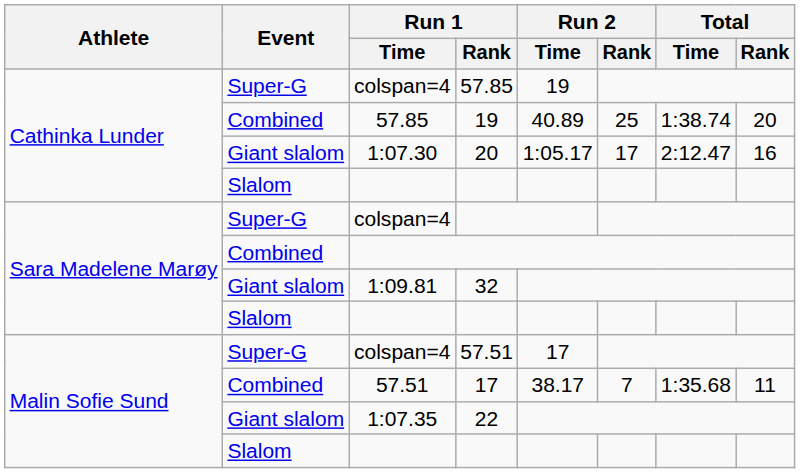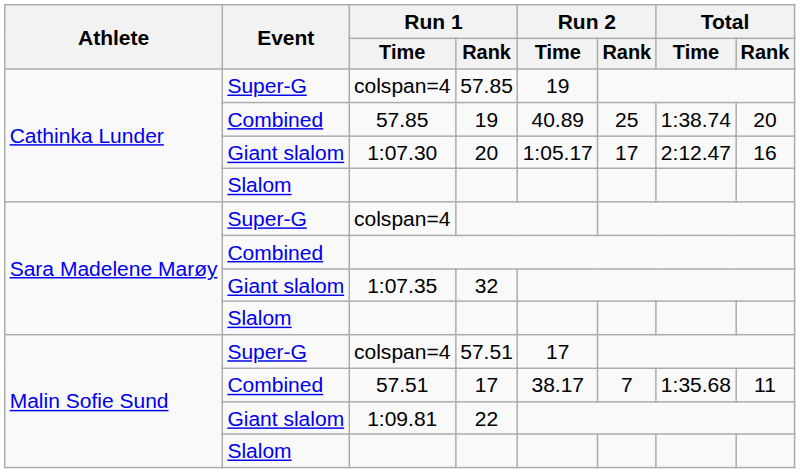(402, 286) 1:09.81 -> (402, 286) 1:07.35
(402, 418) 1:07.35 -> (402, 418) 1:09.81
